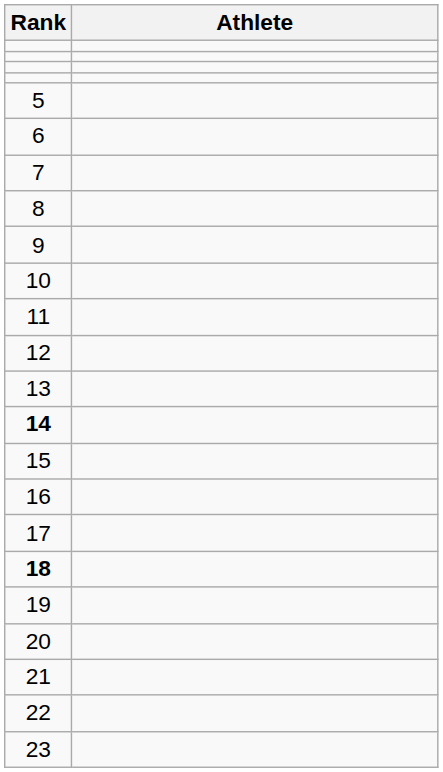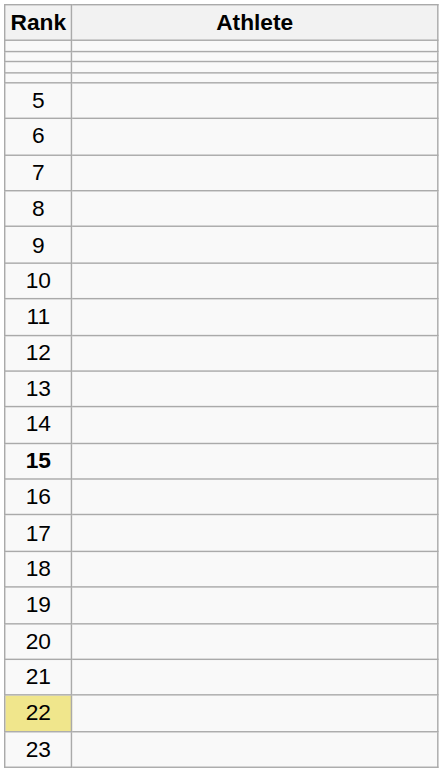(38, 424) bold -> (38, 424) normal
(38, 460) normal -> (38, 460) bold
(38, 568) bold -> (38, 568) normal
(38, 712) no background -> (38, 712) khaki background
